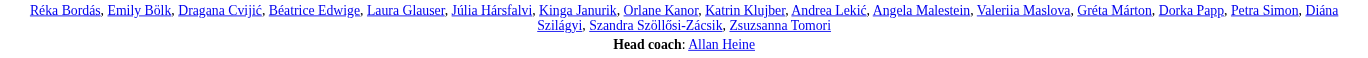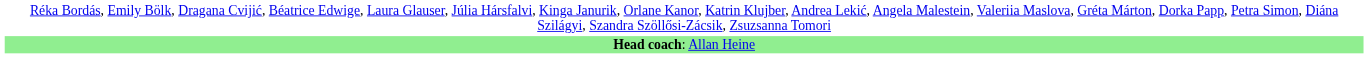(684, 44) no background -> (684, 44) lightgreen background
